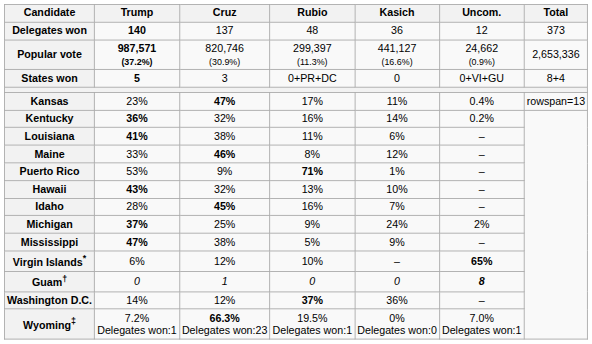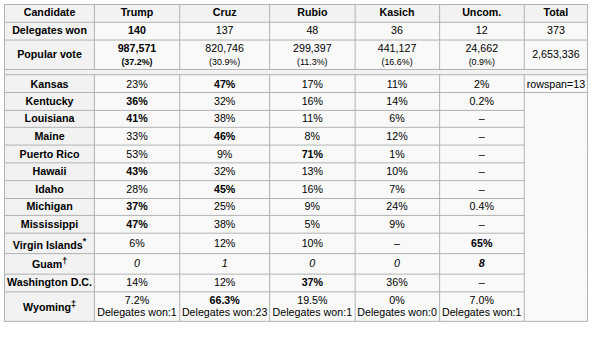- row: (50, 79)
(482, 101) 0.4% -> (482, 84) 2%
(482, 225) 2% -> (482, 207) 0.4%
